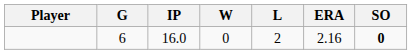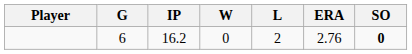(174, 37) 16.0 -> (174, 37) 16.2
(329, 37) 2.16 -> (329, 37) 2.76
